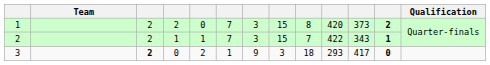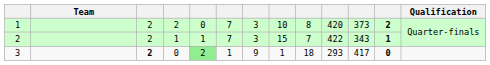(282, 25) 15 -> (282, 25) 10
(203, 53) no background -> (203, 53) lightgreen background
(282, 53) 3 -> (282, 53) 1
